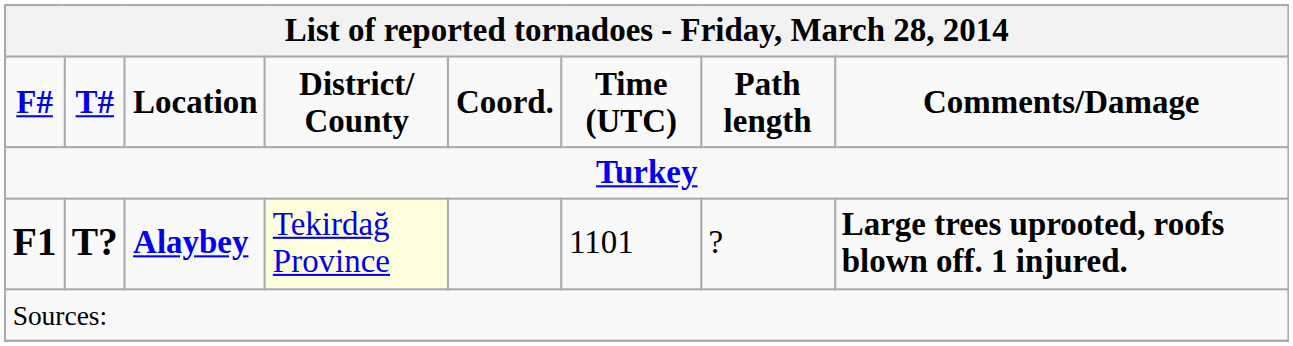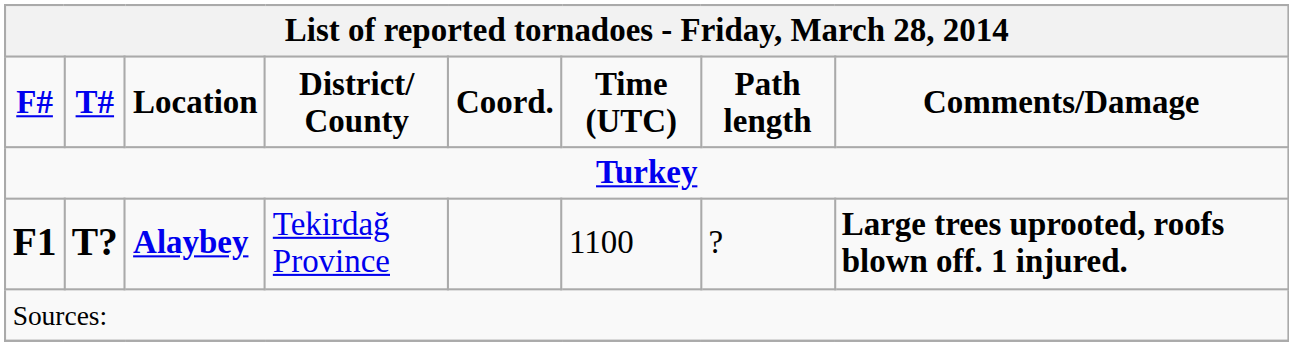(331, 243) lightyellow background -> (331, 243) no background
(601, 243) 1101 -> (601, 243) 1100
